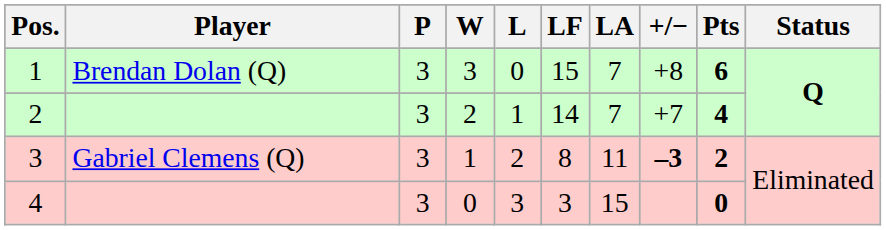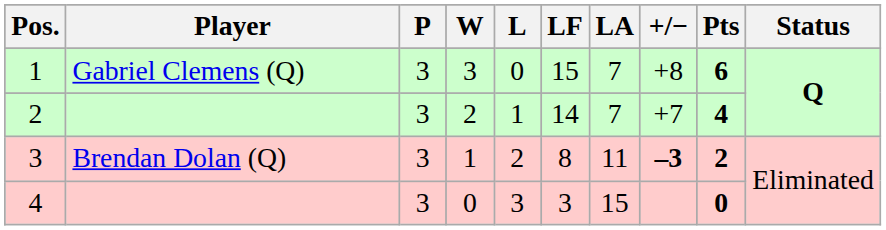(179, 70) Brendan Dolan (Q) -> (189, 70) Gabriel Clemens (Q)
(189, 158) Gabriel Clemens (Q) -> (179, 158) Brendan Dolan (Q)
